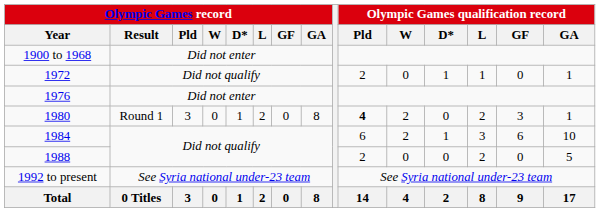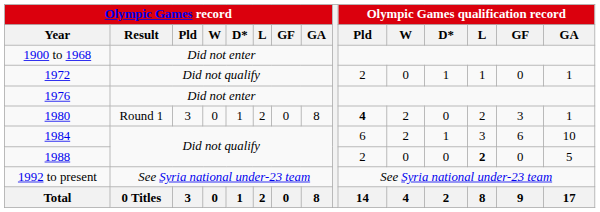(482, 156) normal -> (482, 156) bold
